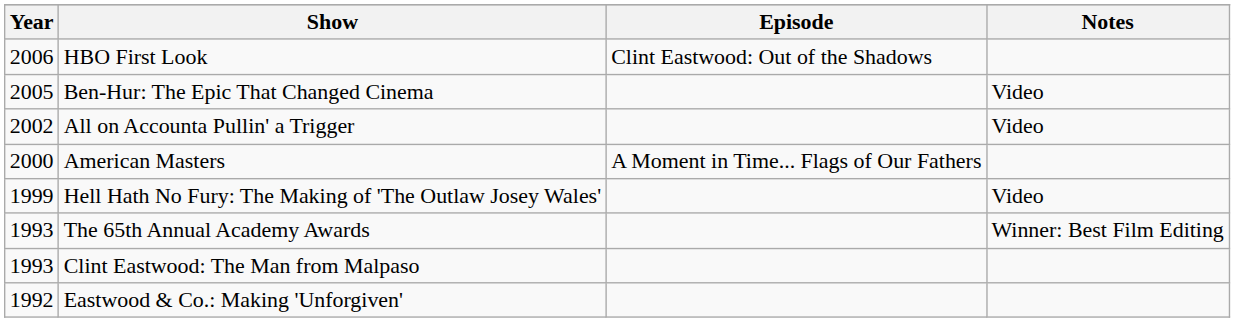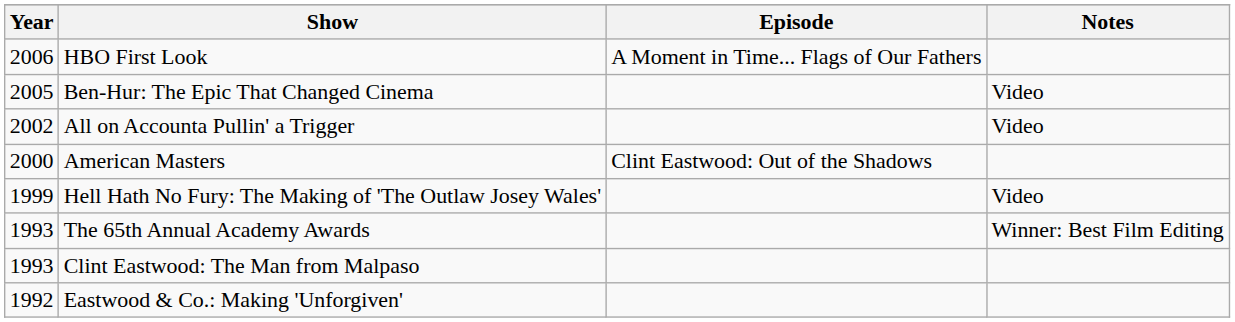(772, 56) Clint Eastwood: Out of the Shadows -> (796, 56) A Moment in Time... Flags of Our Fathers
(796, 160) A Moment in Time... Flags of Our Fathers -> (772, 160) Clint Eastwood: Out of the Shadows
